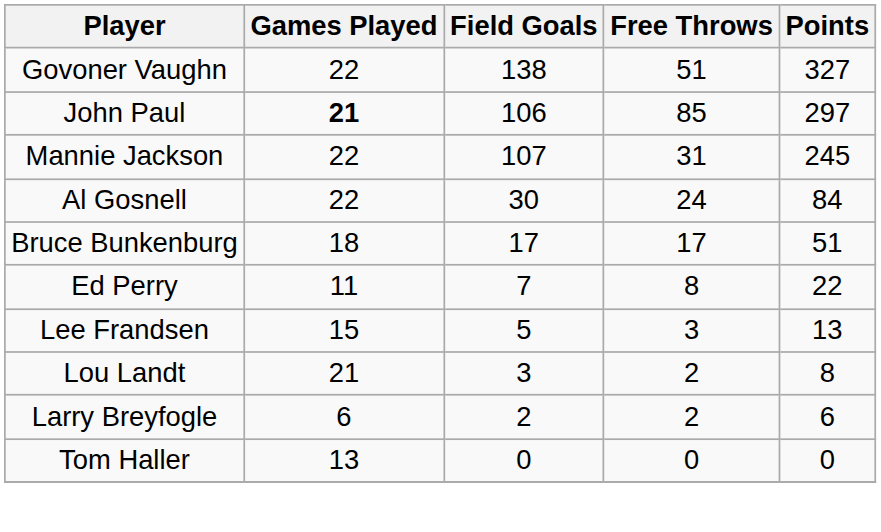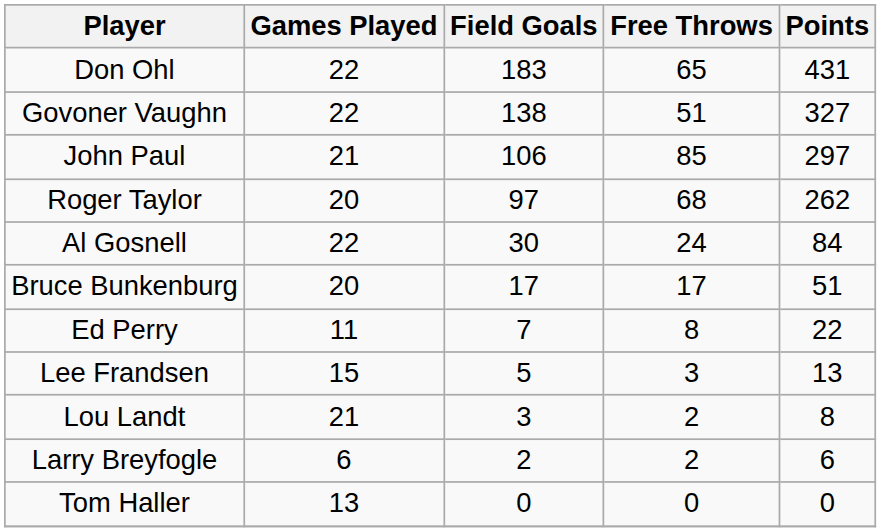+ row: (124, 69)
(344, 112) bold -> (344, 156) normal
+ row: (124, 199)
- row: (124, 156)
(344, 243) 18 -> (344, 286) 20
